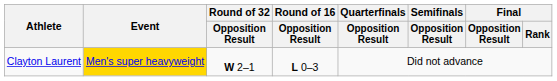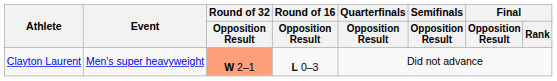(145, 62) gold background -> (145, 62) no background
(239, 68) no background -> (239, 68) lightsalmon background
